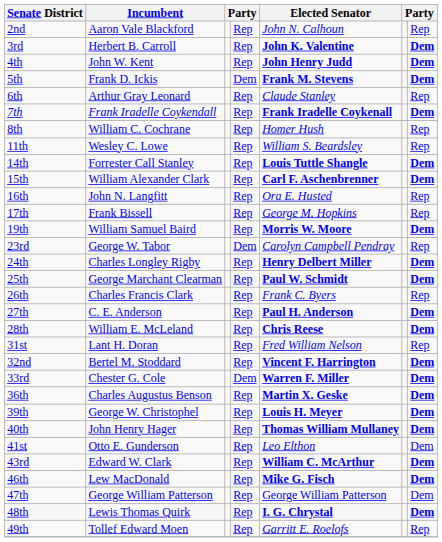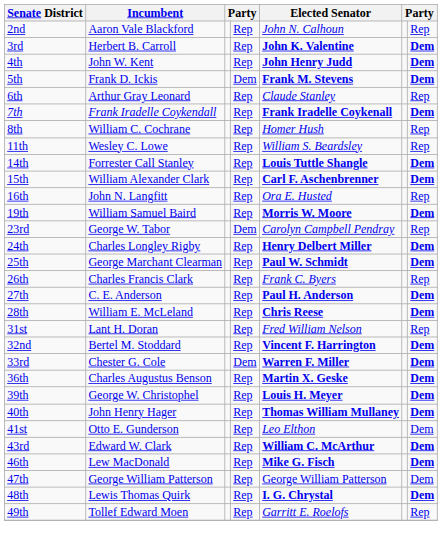- row: (18, 212)
